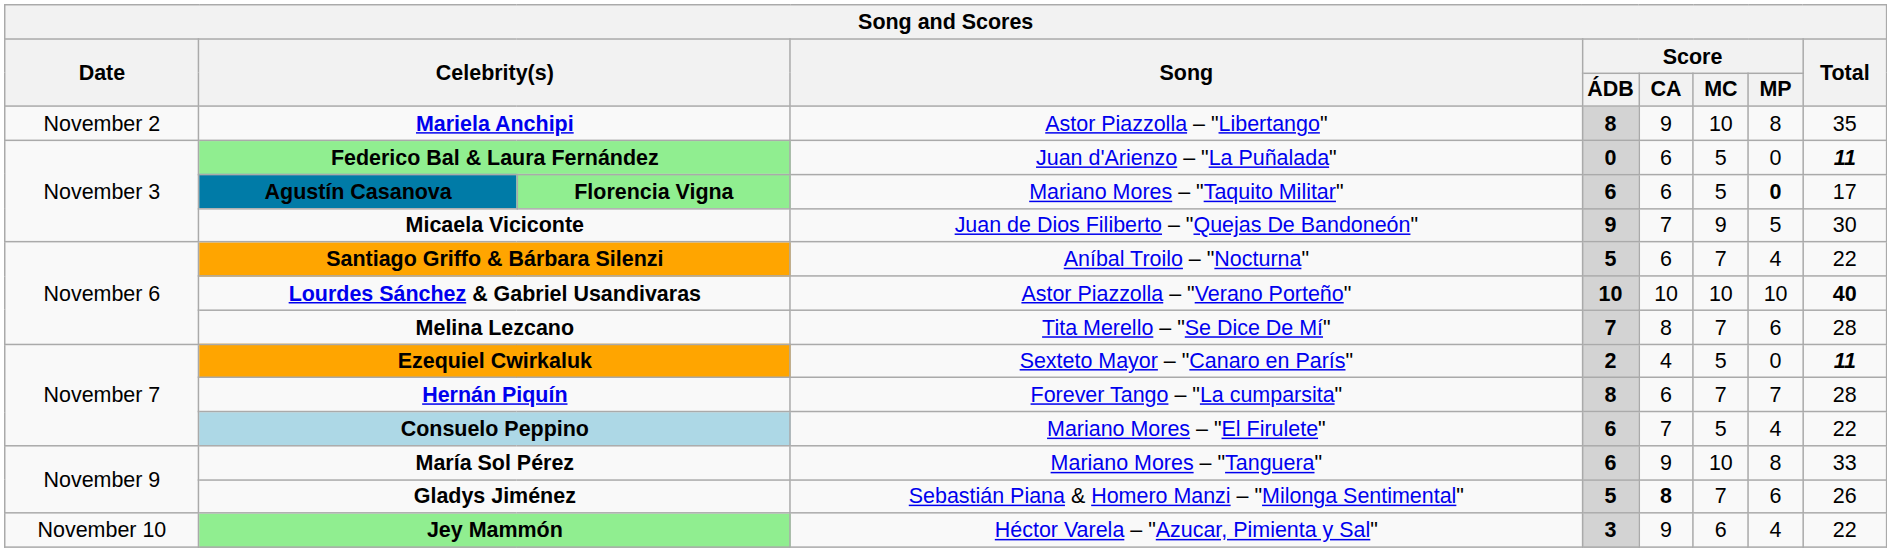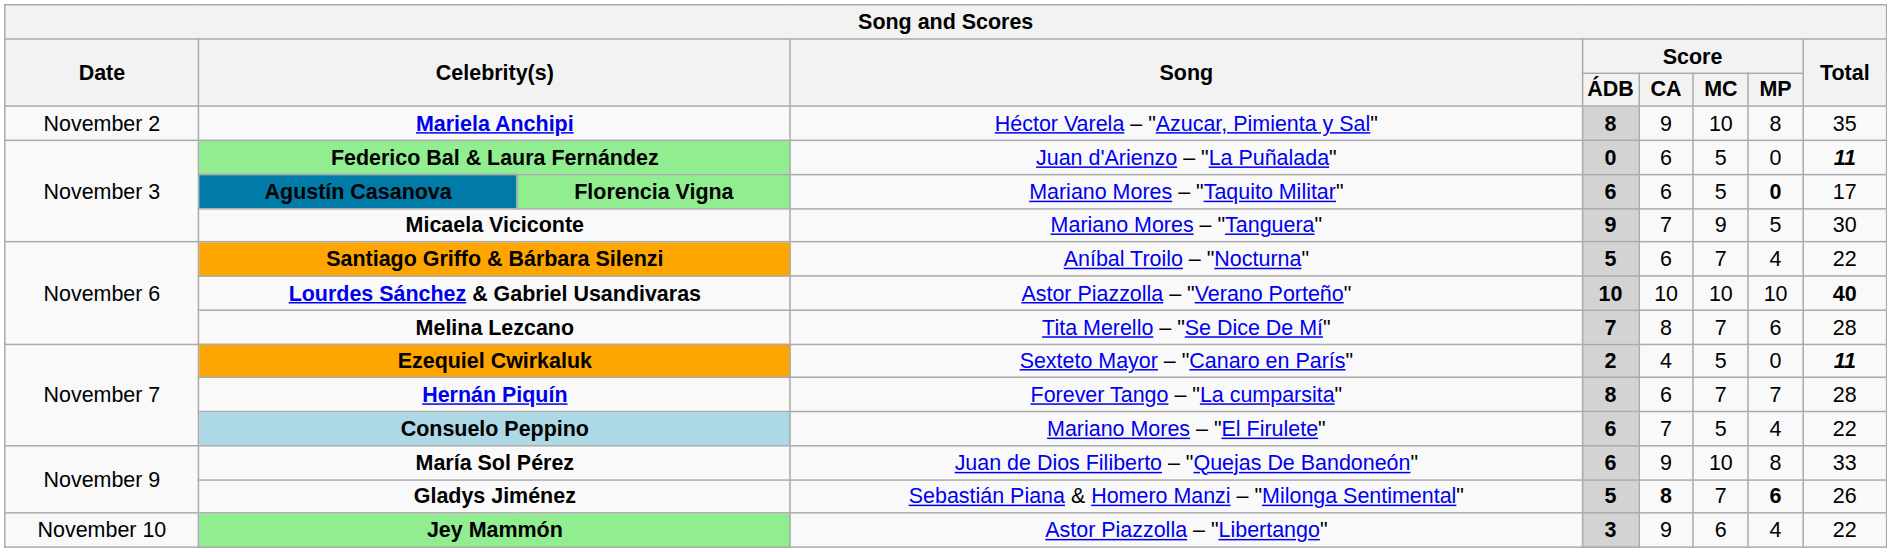(1186, 124) Astor Piazzolla – "Libertango" -> (1186, 124) Héctor Varela – "Azucar, Pimienta y Sal"
(1186, 225) Juan de Dios Filiberto – "Quejas De Bandoneón" -> (1186, 225) Mariano Mores – "Tanguera"
(1186, 463) Mariano Mores – "Tanguera" -> (1186, 463) Juan de Dios Filiberto – "Quejas De Bandoneón"
(1776, 497) normal -> (1776, 497) bold
(1186, 531) Héctor Varela – "Azucar, Pimienta y Sal" -> (1186, 531) Astor Piazzolla – "Libertango"
